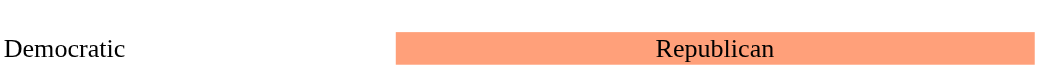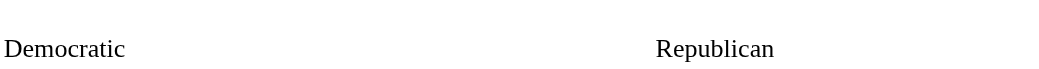(715, 48) lightsalmon background -> (715, 48) no background
